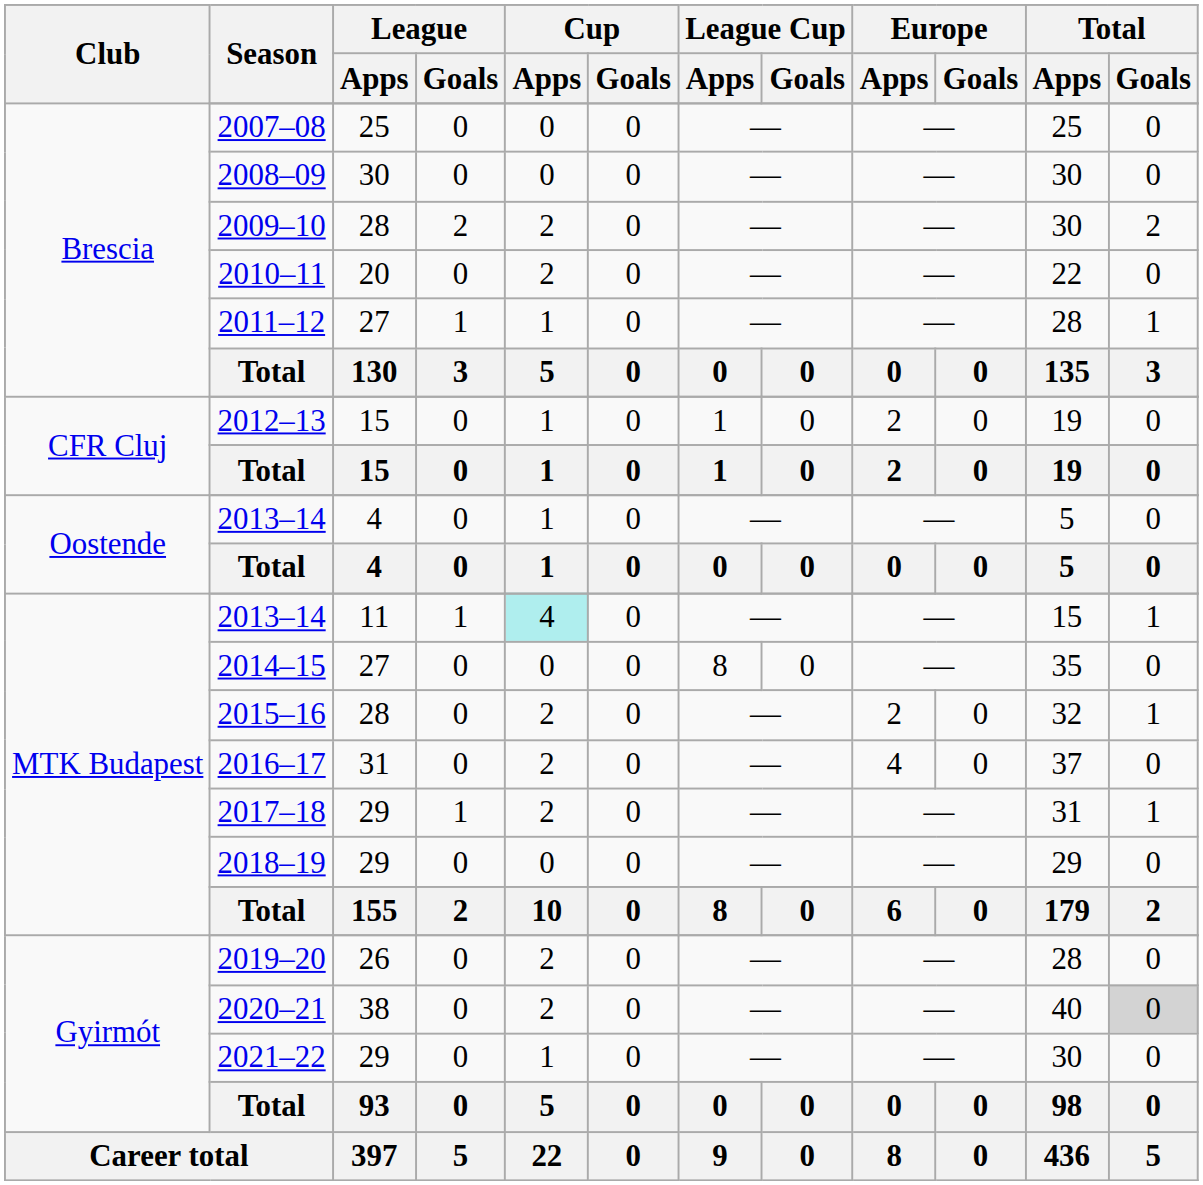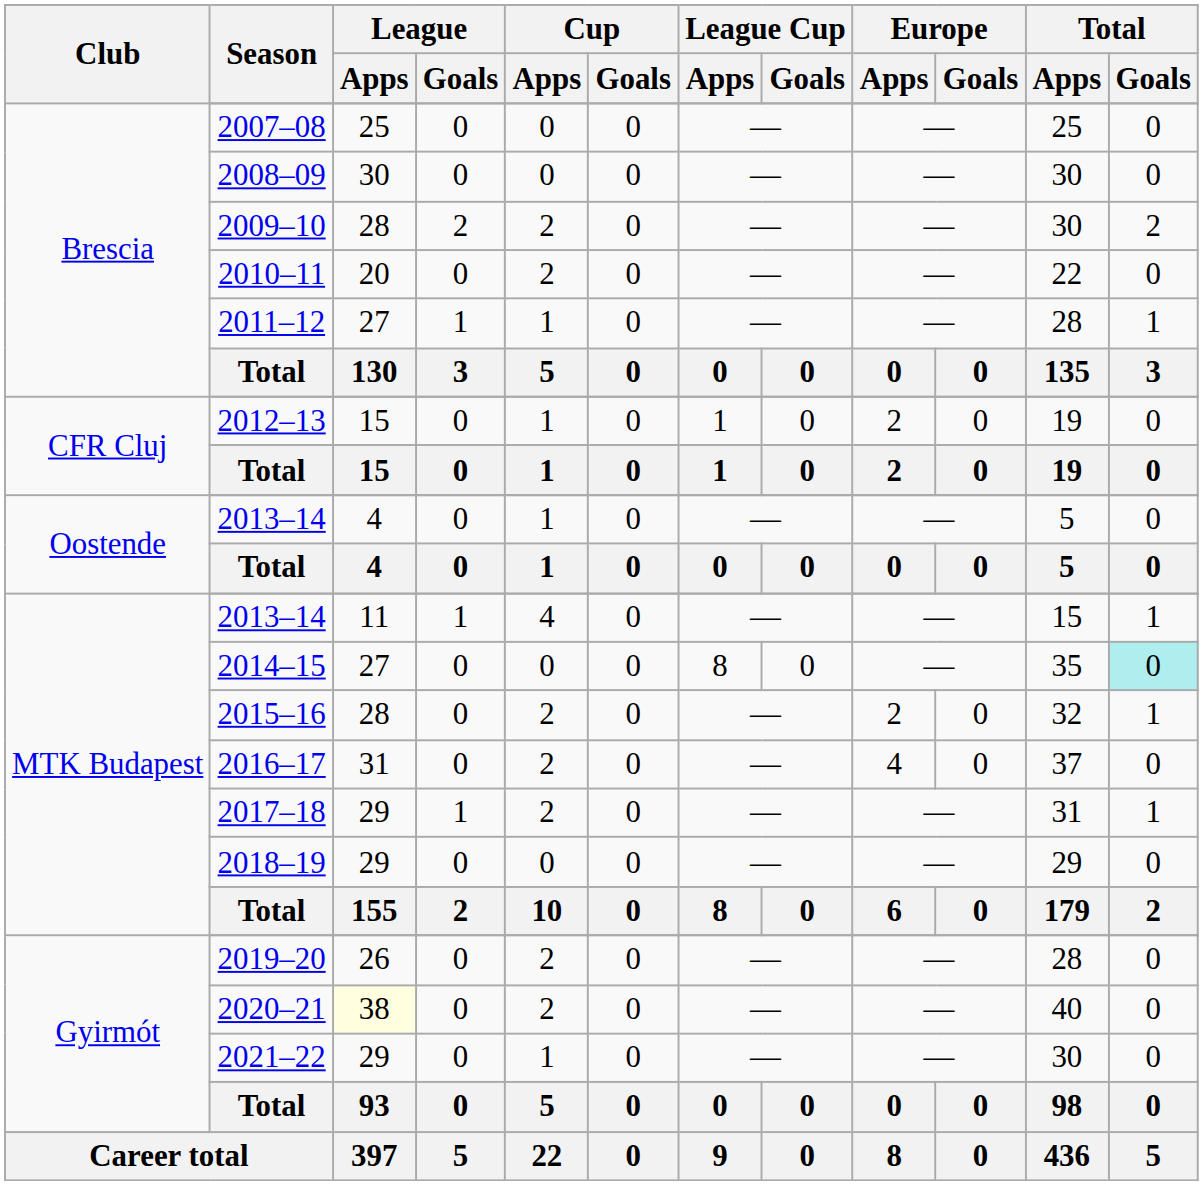(547, 616) paleturquoise background -> (547, 616) no background
(1153, 665) no background -> (1153, 665) paleturquoise background
(374, 1008) no background -> (374, 1008) lightyellow background
(1153, 1008) lightgrey background -> (1153, 1008) no background
